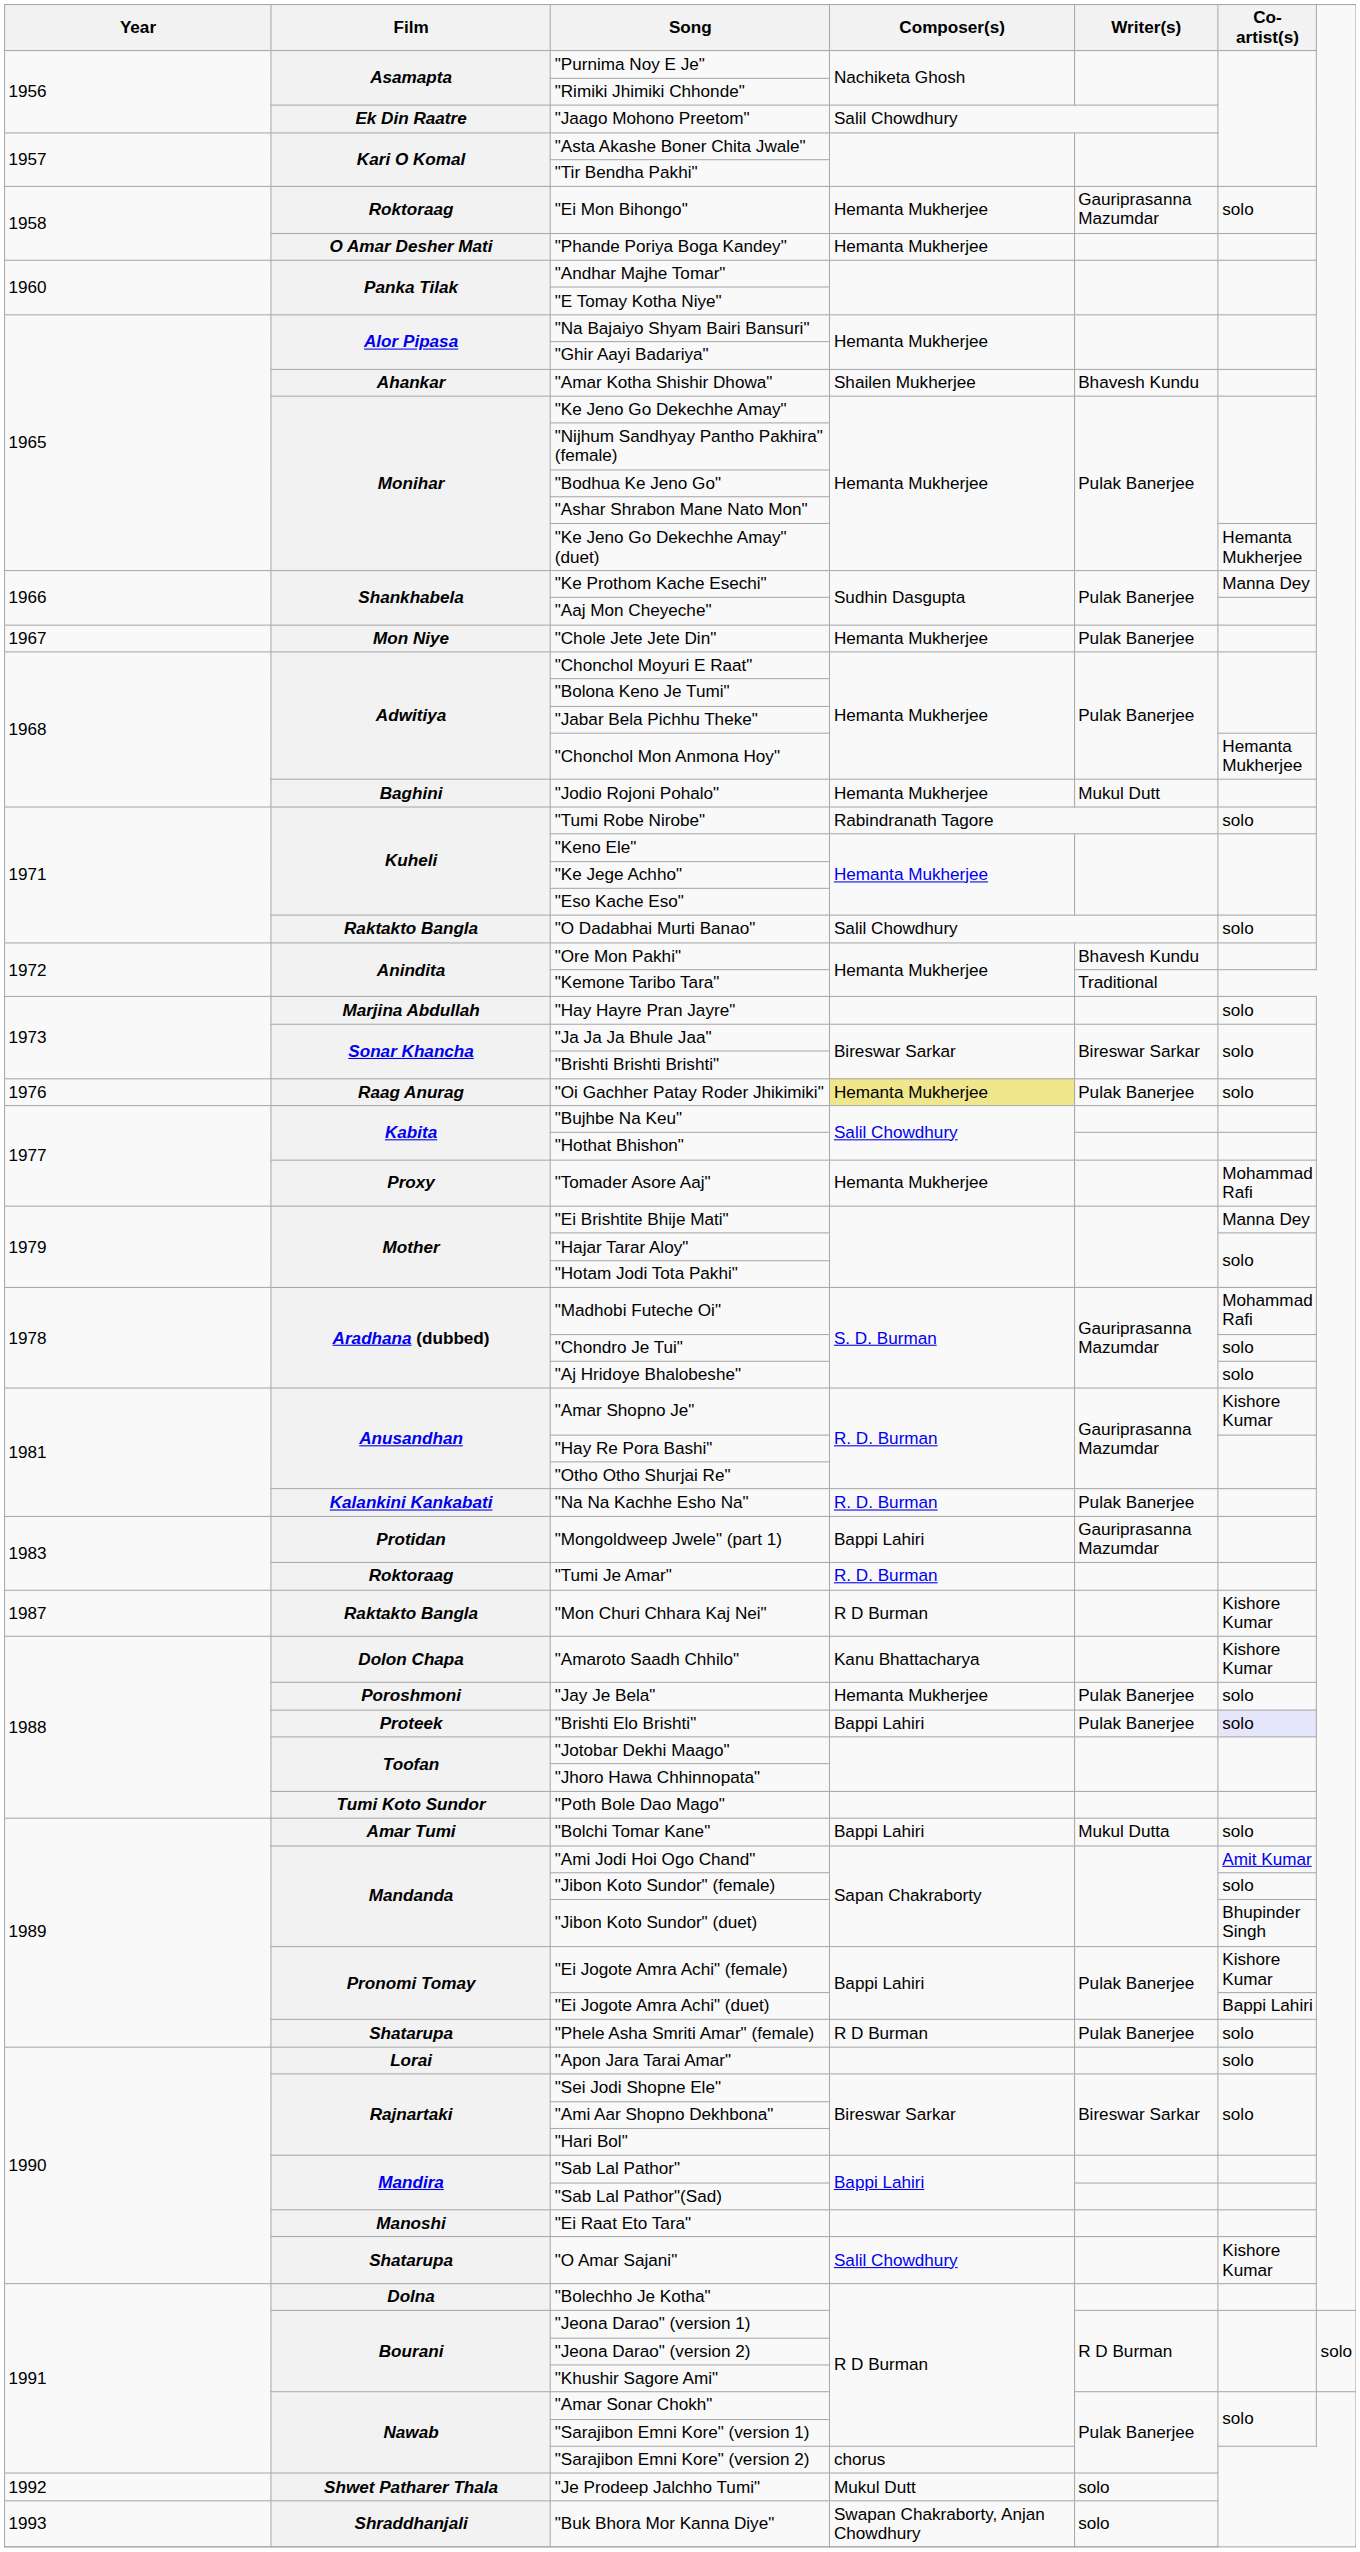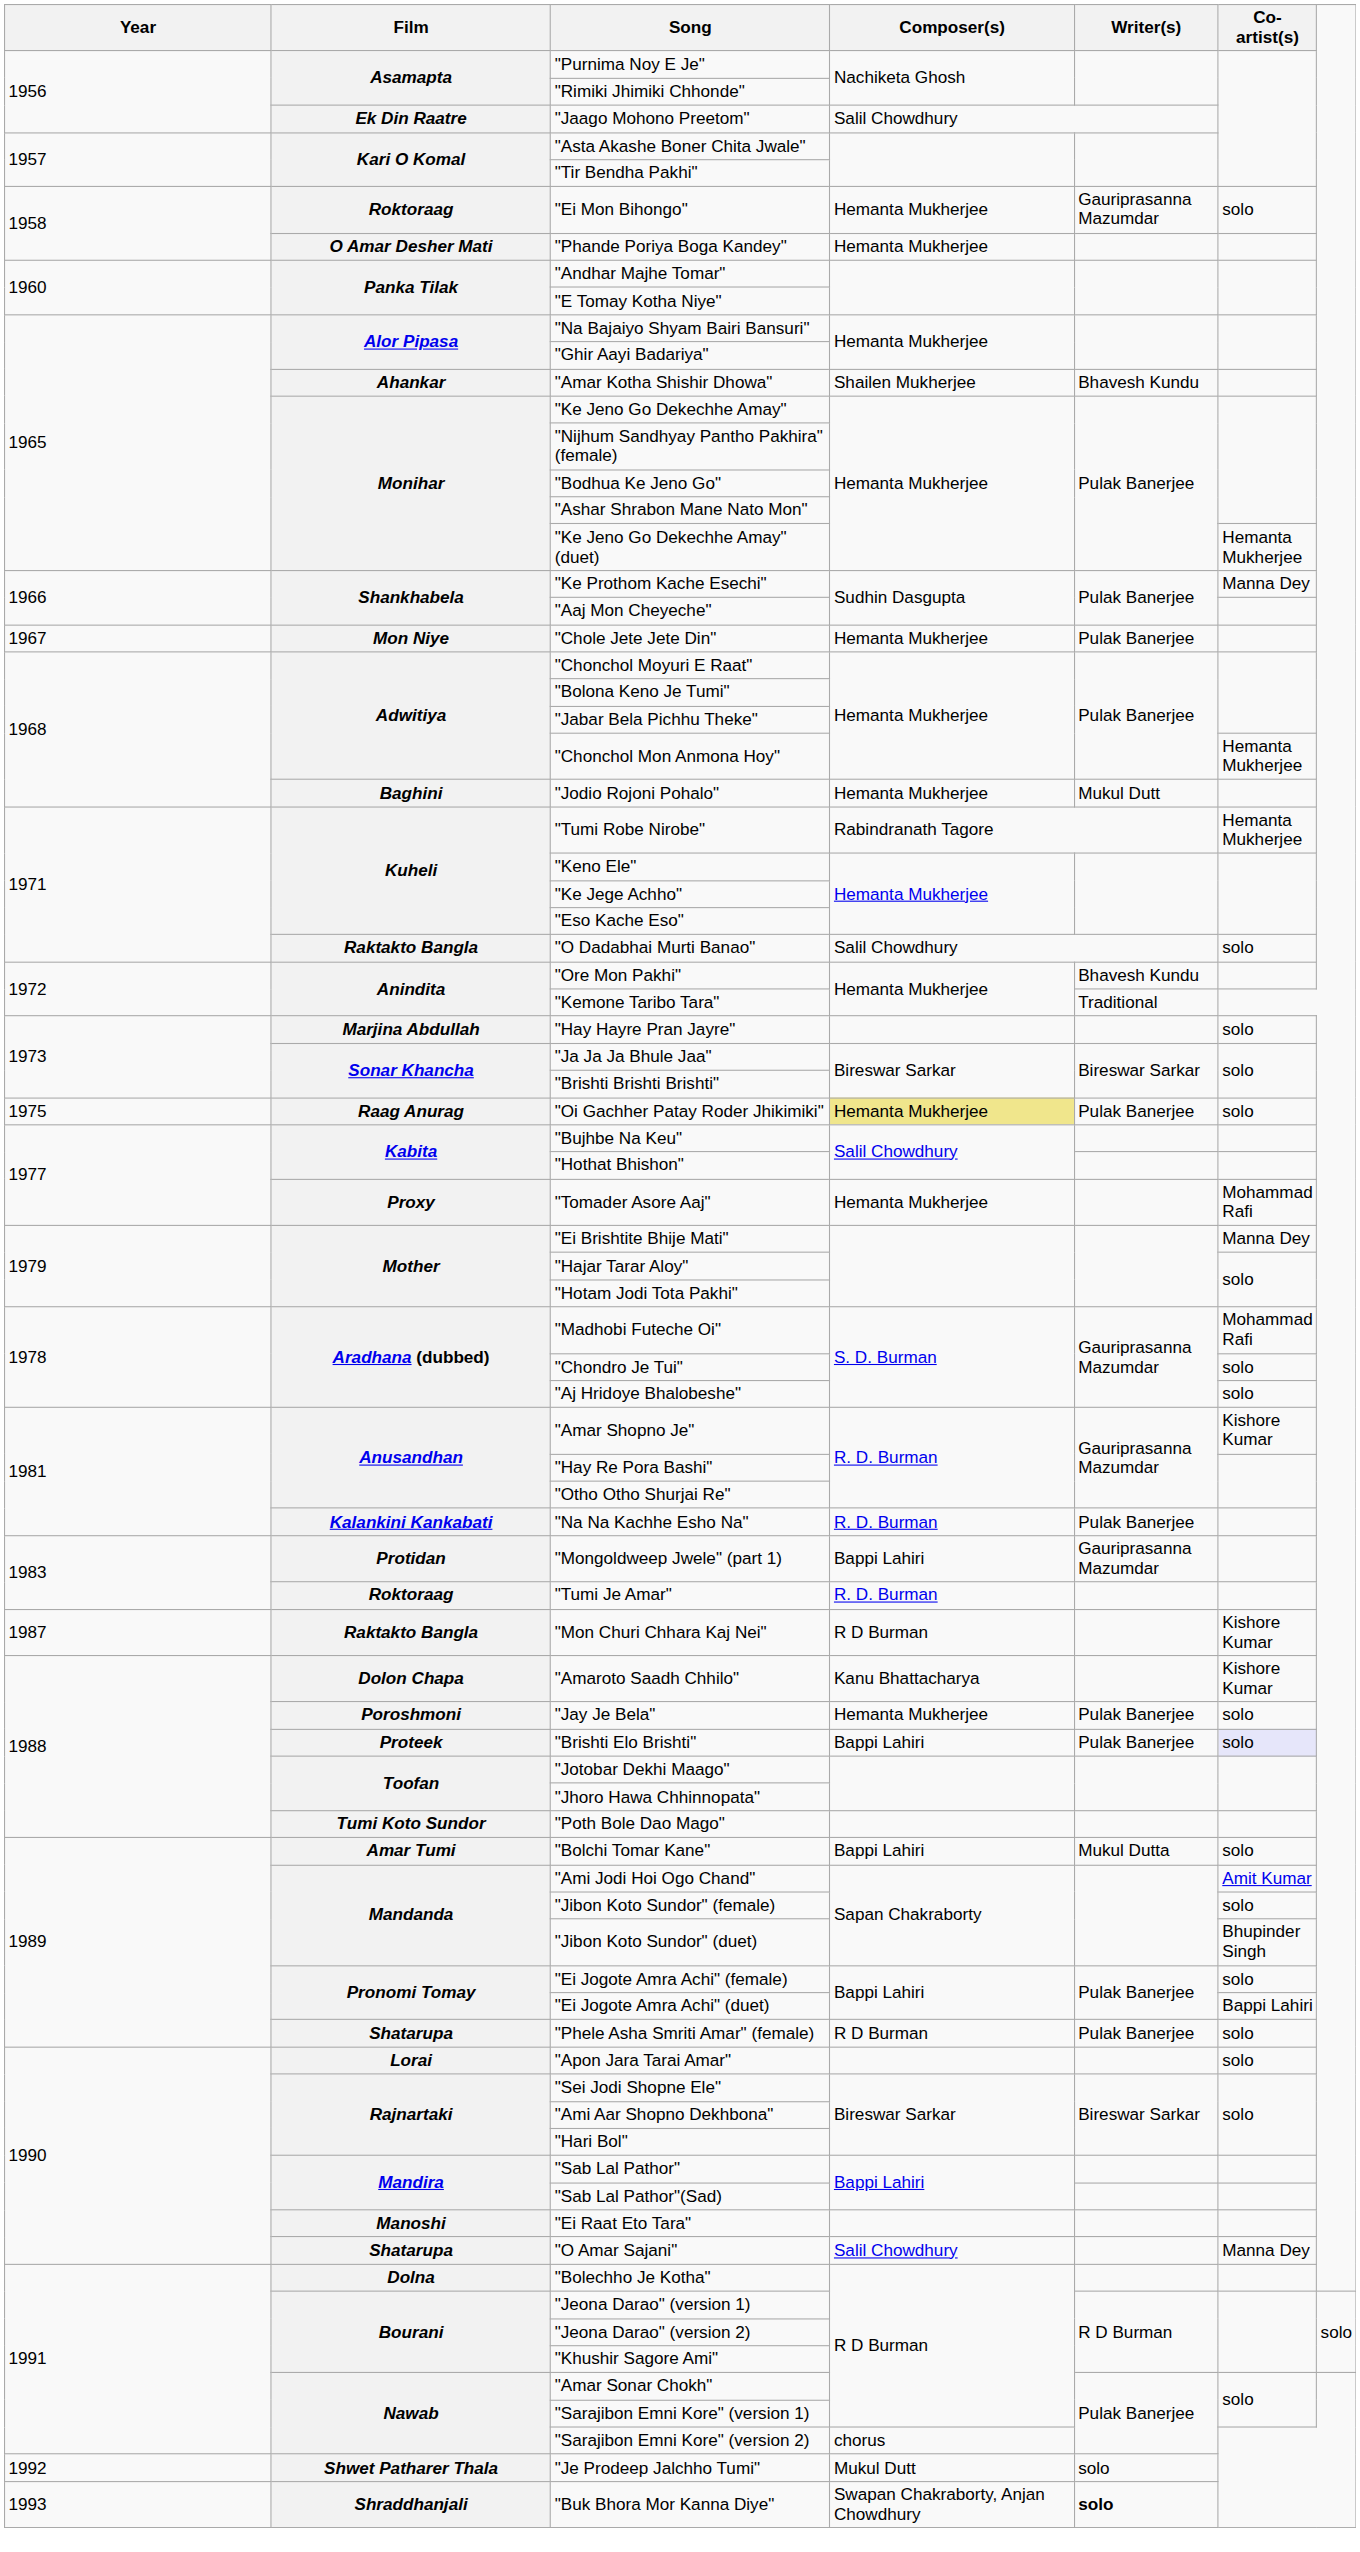(1238, 820) solo -> (1262, 829) Hemanta Mukherjee
(28, 1091) 1976 -> (28, 1111) 1975
(1251, 1969) Kishore Kumar -> (1238, 1978) solo
(1251, 2260) Kishore Kumar -> (1266, 2250) Manna Dey
(1094, 2523) normal -> (1096, 2504) bold
